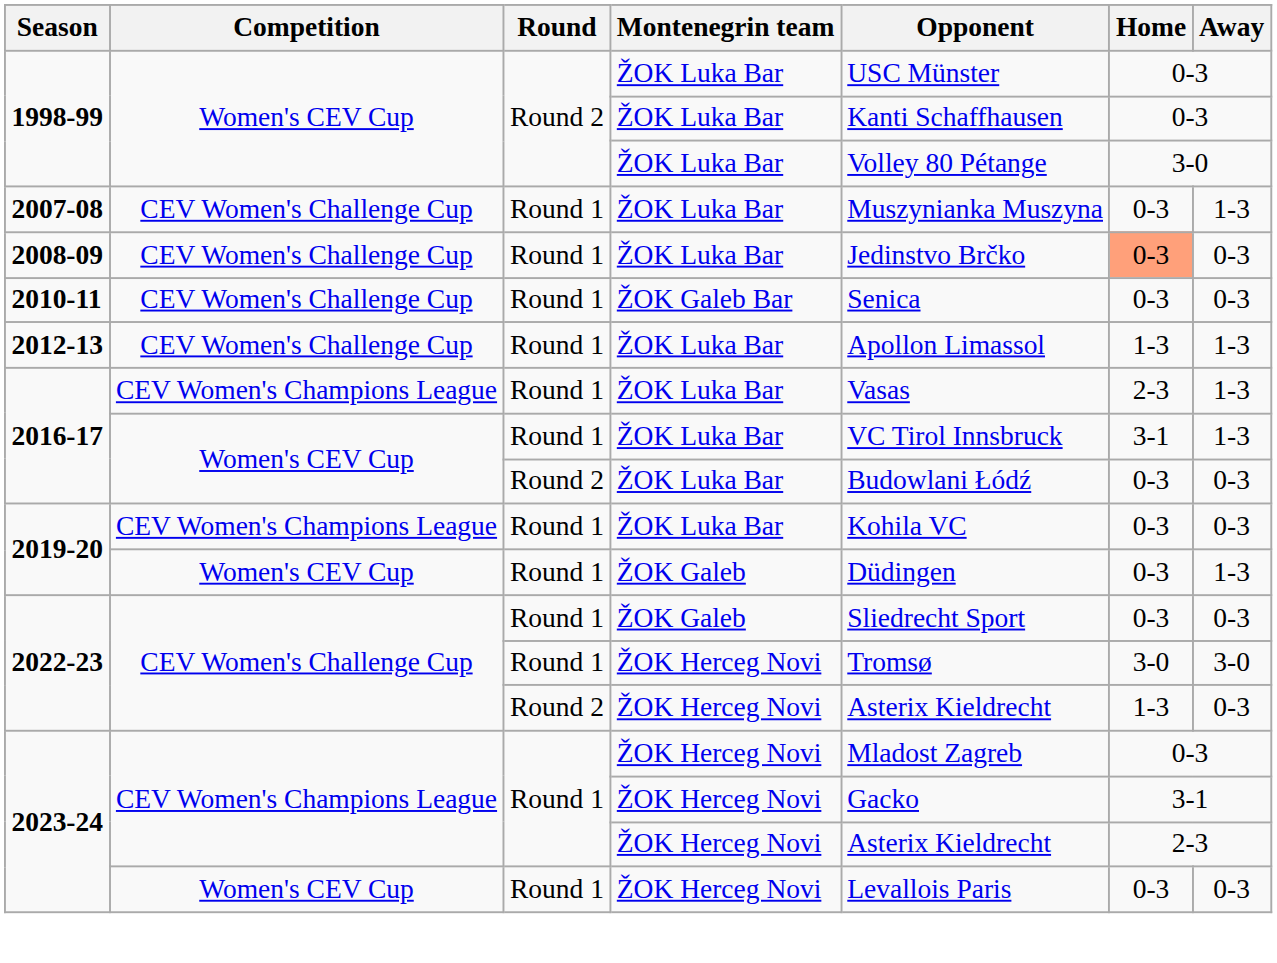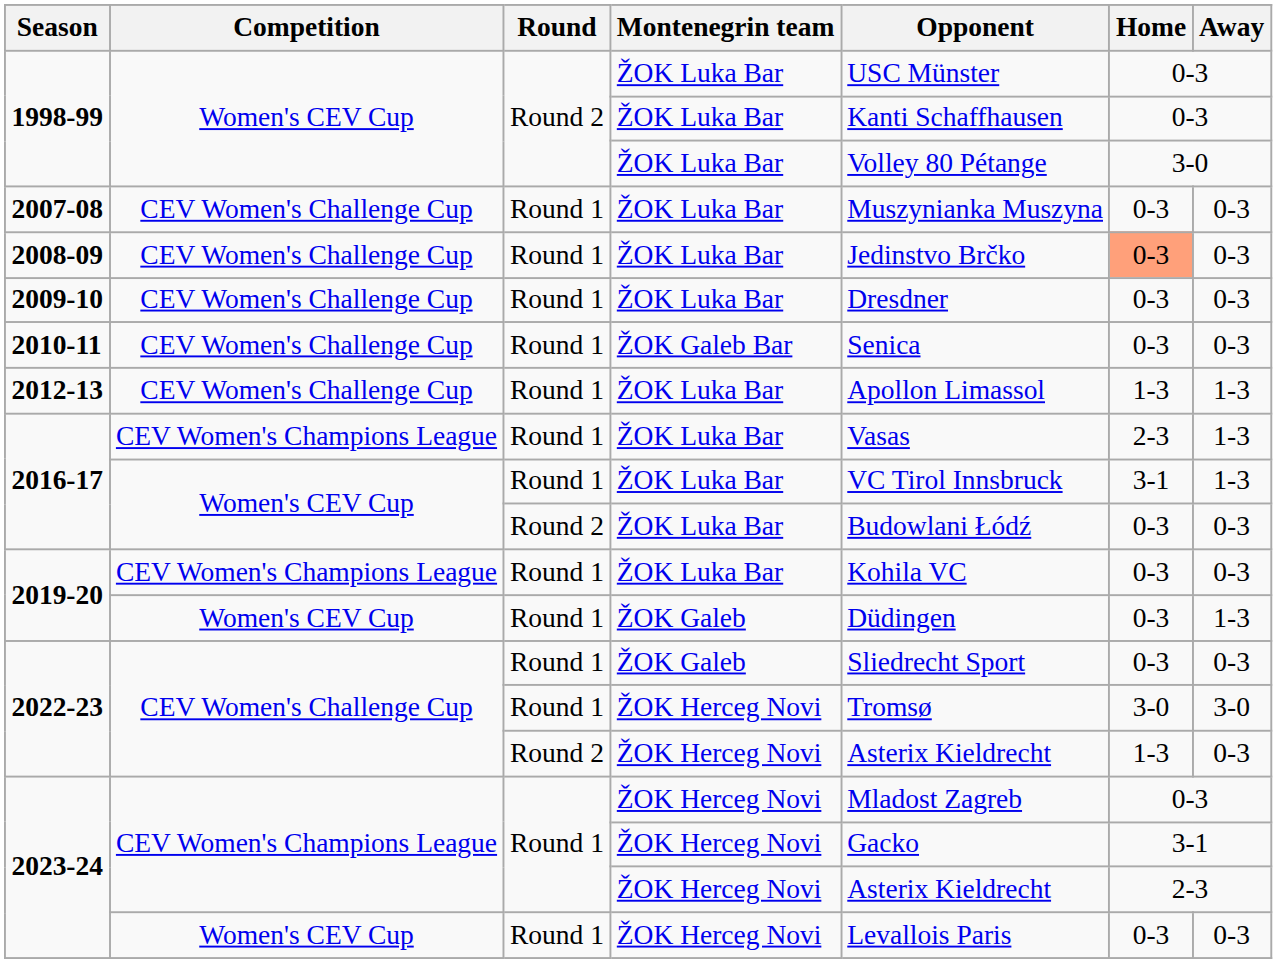(1232, 209) 1-3 -> (1232, 209) 0-3
+ row: (57, 299)
